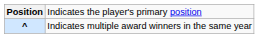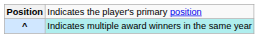(150, 26) no background -> (150, 26) paleturquoise background
